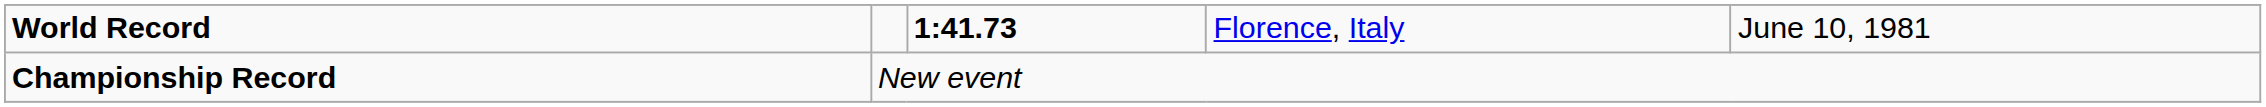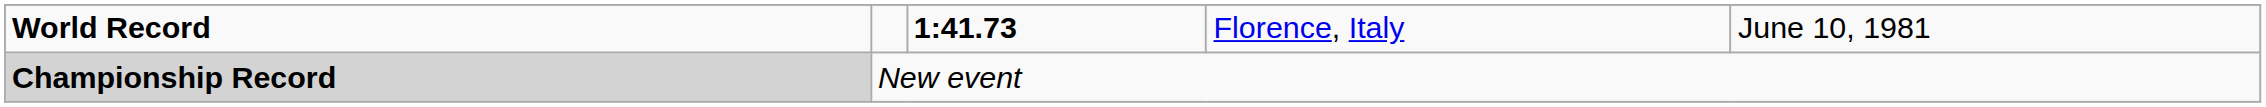(174, 76) no background -> (174, 76) lightgrey background
